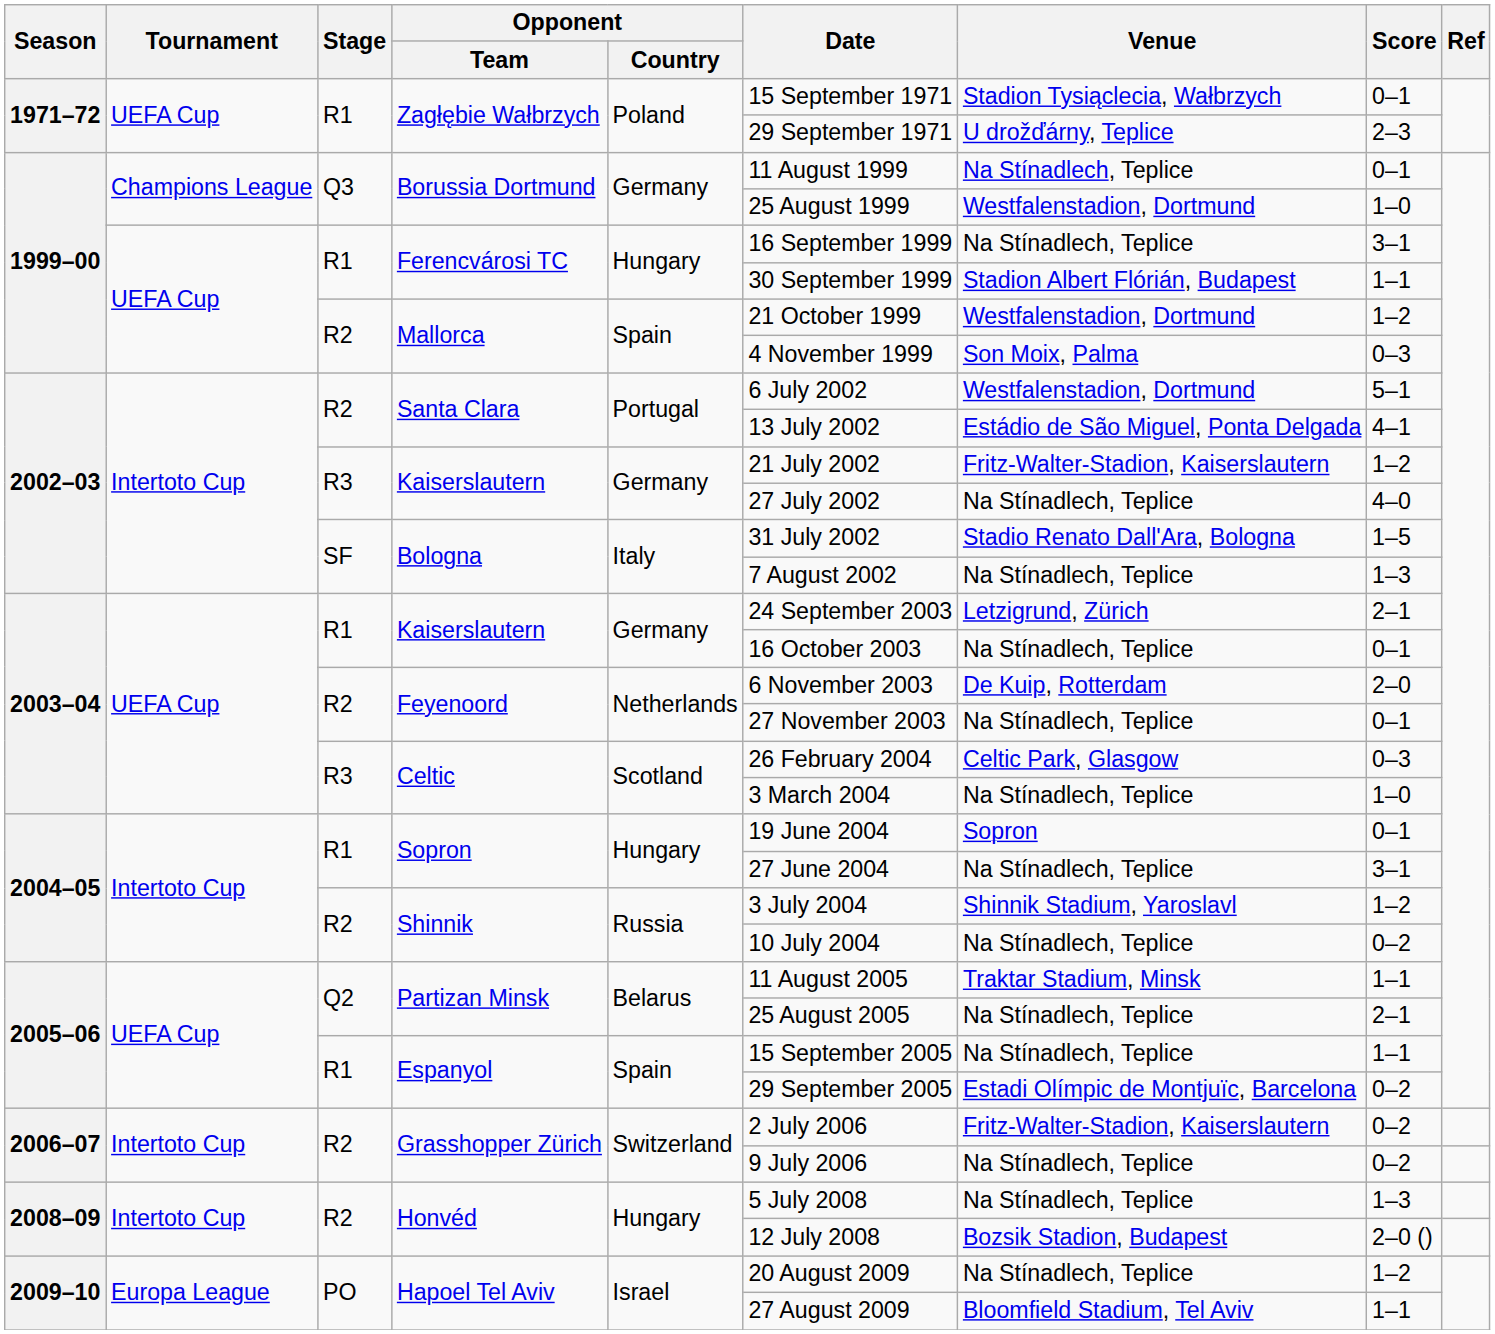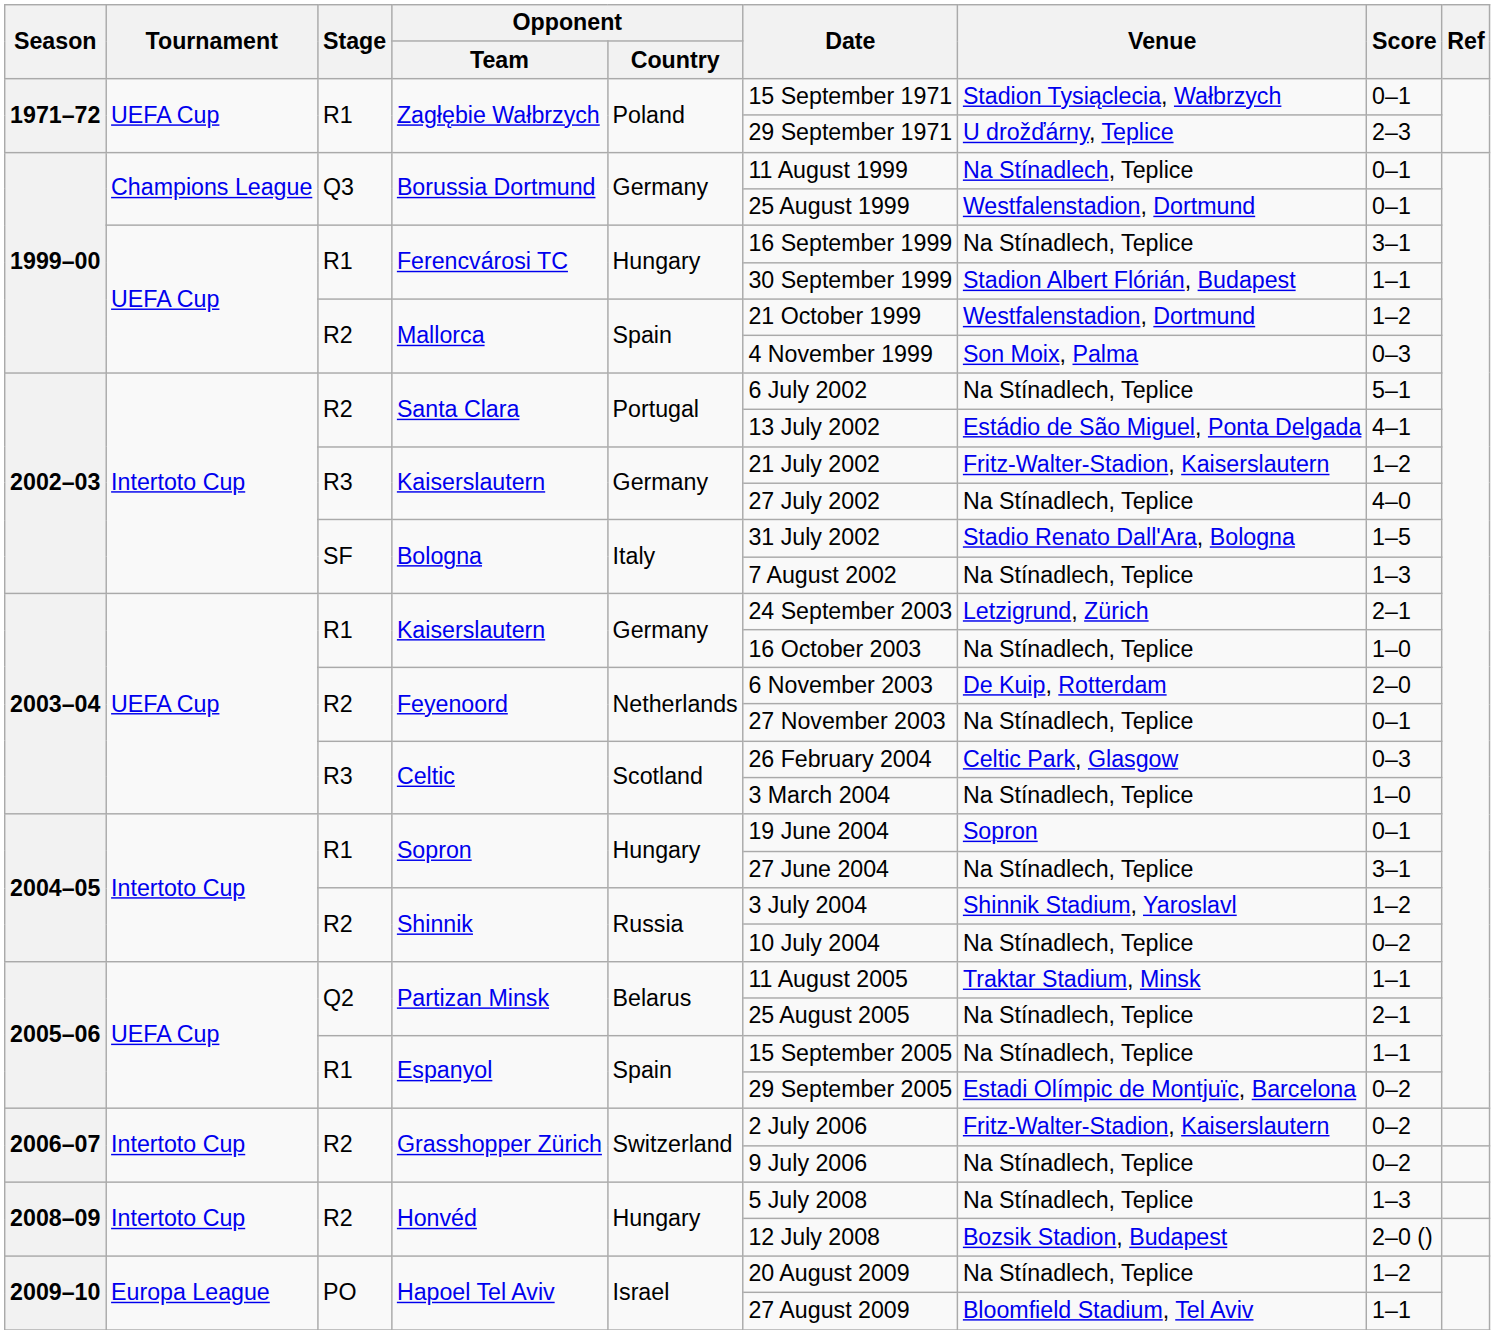(1391, 206) 1–0 -> (1391, 206) 0–1
(1109, 390) Westfalenstadion, Dortmund -> (1078, 390) Na Stínadlech, Teplice
(1391, 648) 0–1 -> (1391, 648) 1–0
